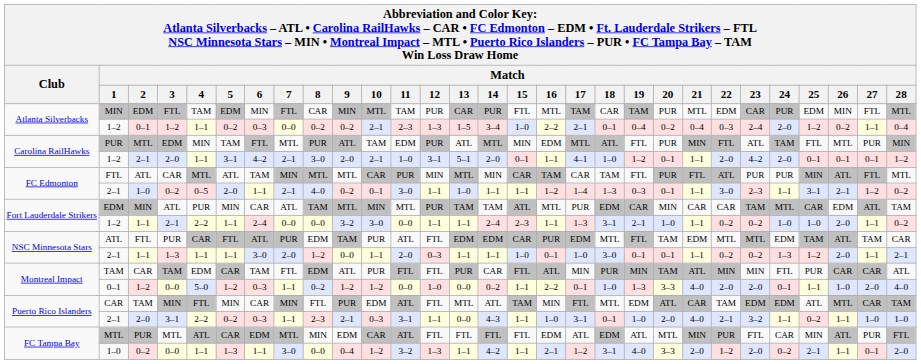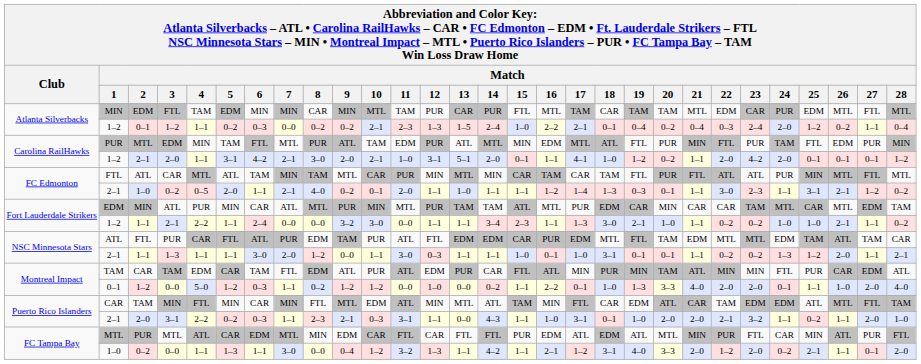(289, 111) FTL -> (289, 111) MIN
(668, 111) PUR -> (668, 111) TAM
(843, 111) MIN -> (843, 111) MTL
(493, 127) 3–4 -> (493, 127) 2–4
(755, 143) ATL -> (755, 143) PUR
(843, 143) MTL -> (843, 143) EDM
(668, 159) 0–1 -> (668, 159) 0–2
(318, 175) MTL -> (318, 175) TAM
(755, 175) PUR -> (755, 175) ATL
(843, 175) ATL -> (843, 175) MTL
(405, 191) 3–0 -> (405, 191) 2–0
(318, 207) TAM -> (318, 207) MTL
(347, 207) MTL -> (347, 207) PUR
(843, 207) EDM -> (843, 207) MTL
(872, 207) ATL -> (872, 207) EDM
(493, 223) 2–4 -> (493, 223) 3–4
(610, 223) 3–1 -> (610, 223) 3–0
(843, 223) 2–0 -> (843, 223) 2–1
(405, 255) 2–0 -> (405, 255) 3–0
(610, 255) 3–0 -> (610, 255) 3–1
(405, 271) FTL -> (405, 271) ATL
(435, 271) FTL -> (435, 271) EDM
(872, 271) CAR -> (872, 271) EDM
(347, 303) PUR -> (347, 303) MTL
(435, 303) FTL -> (435, 303) MIN
(610, 303) MTL -> (610, 303) CAR
(872, 303) CAR -> (872, 303) FTL
(697, 319) 4–0 -> (697, 319) 2–0
(872, 319) 1–0 -> (872, 319) 2–0
(405, 335) ATL -> (405, 335) FTL
(435, 335) FTL -> (435, 335) CAR
(522, 335) FTL -> (522, 335) PUR
